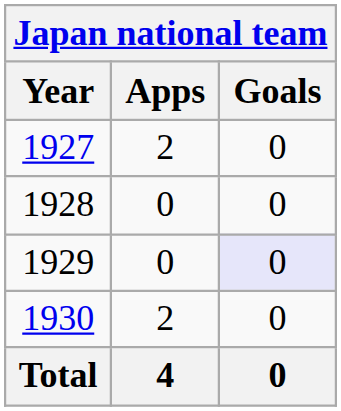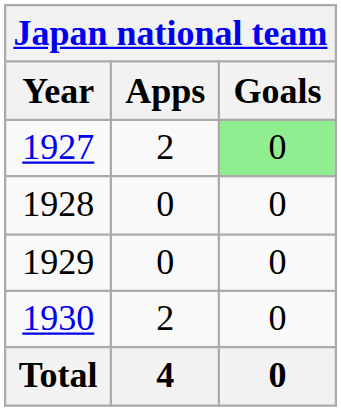(277, 147) no background -> (277, 147) lightgreen background
(277, 261) lavender background -> (277, 261) no background
